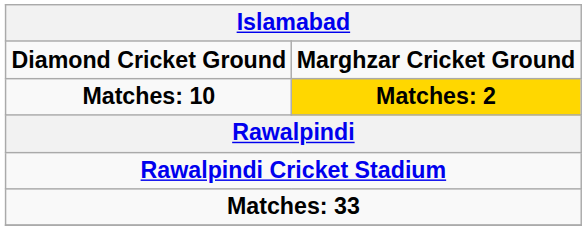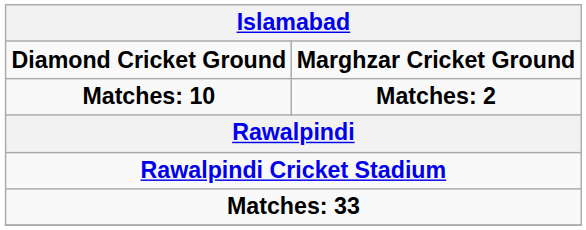(436, 96) gold background -> (436, 96) no background
